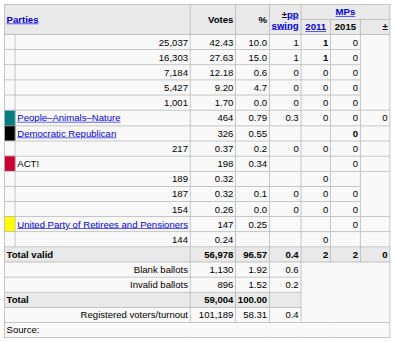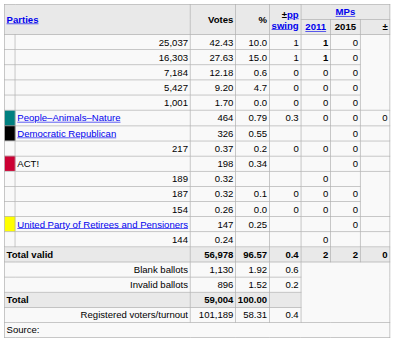(355, 133) bold -> (355, 133) normal
